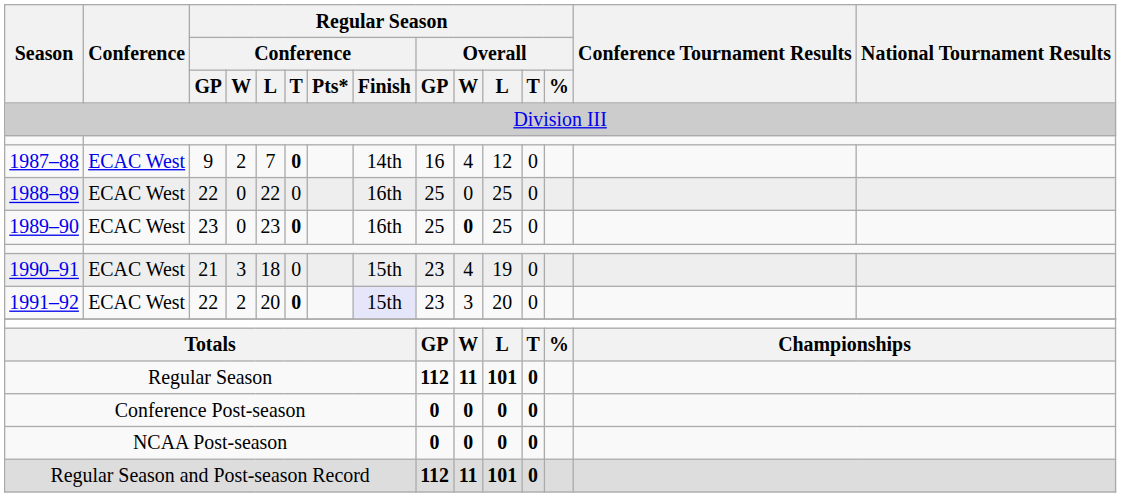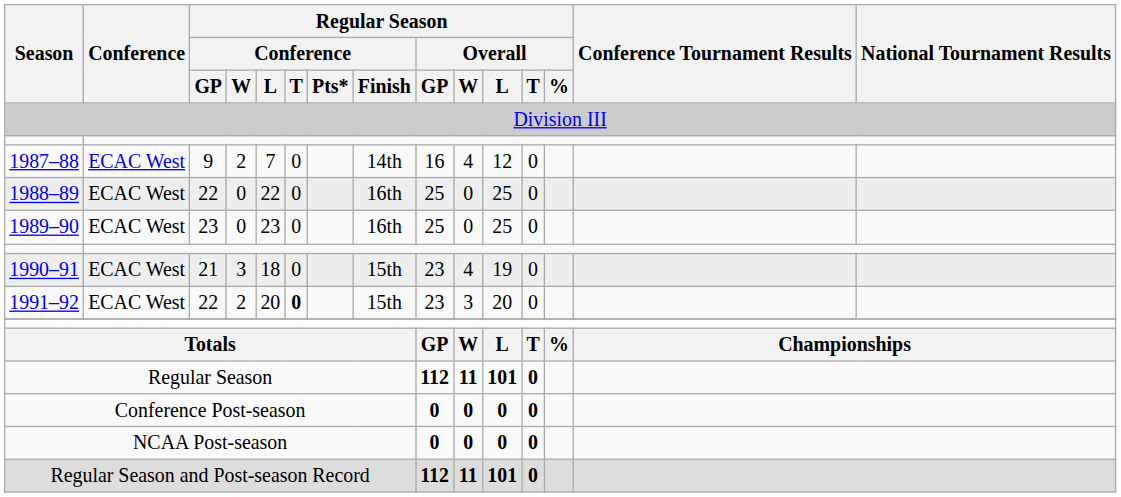(296, 161) bold -> (296, 161) normal
(296, 227) bold -> (296, 227) normal
(468, 227) bold -> (468, 227) normal
(384, 302) lavender background -> (384, 302) no background
